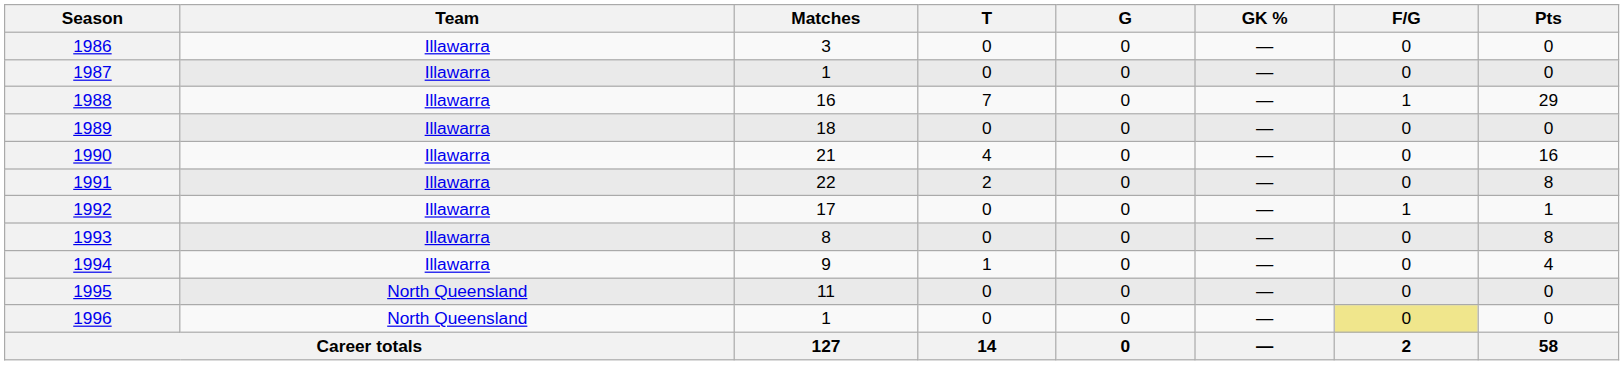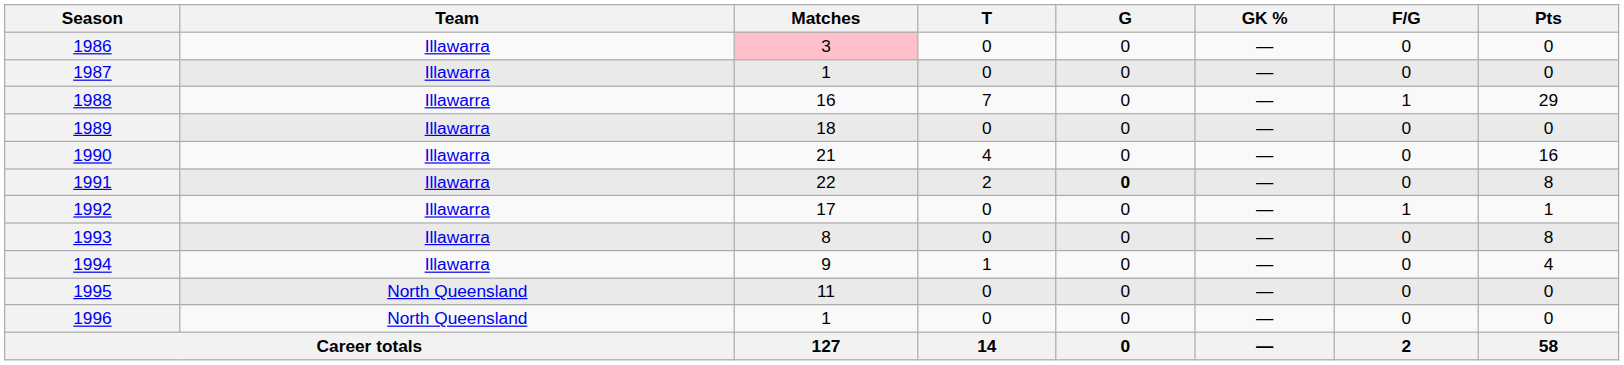(826, 46) no background -> (826, 46) pink background
(1125, 182) normal -> (1125, 182) bold
(1406, 319) khaki background -> (1406, 319) no background
